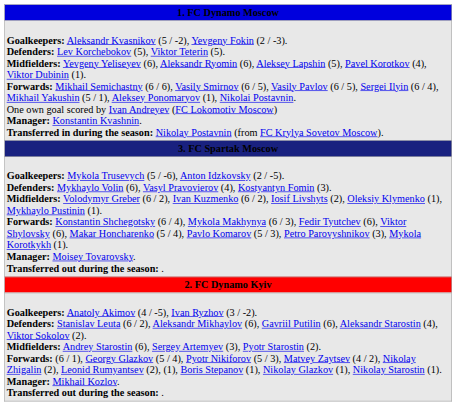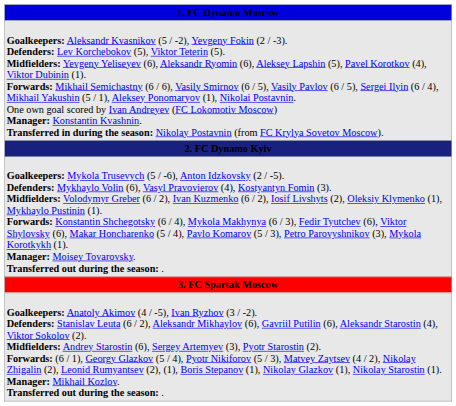(228, 148) 3. FC Spartak Moscow -> (228, 148) 2. FC Dynamo Kyiv
(228, 284) 2. FC Dynamo Kyiv -> (228, 284) 3. FC Spartak Moscow
